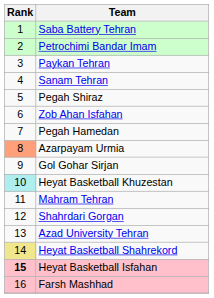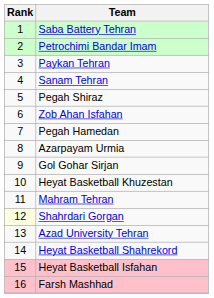(20, 149) lightsalmon background -> (20, 149) no background
(20, 183) paleturquoise background -> (20, 183) no background
(20, 217) no background -> (20, 217) lightyellow background
(20, 251) khaki background -> (20, 251) no background
(20, 268) bold -> (20, 268) normal
